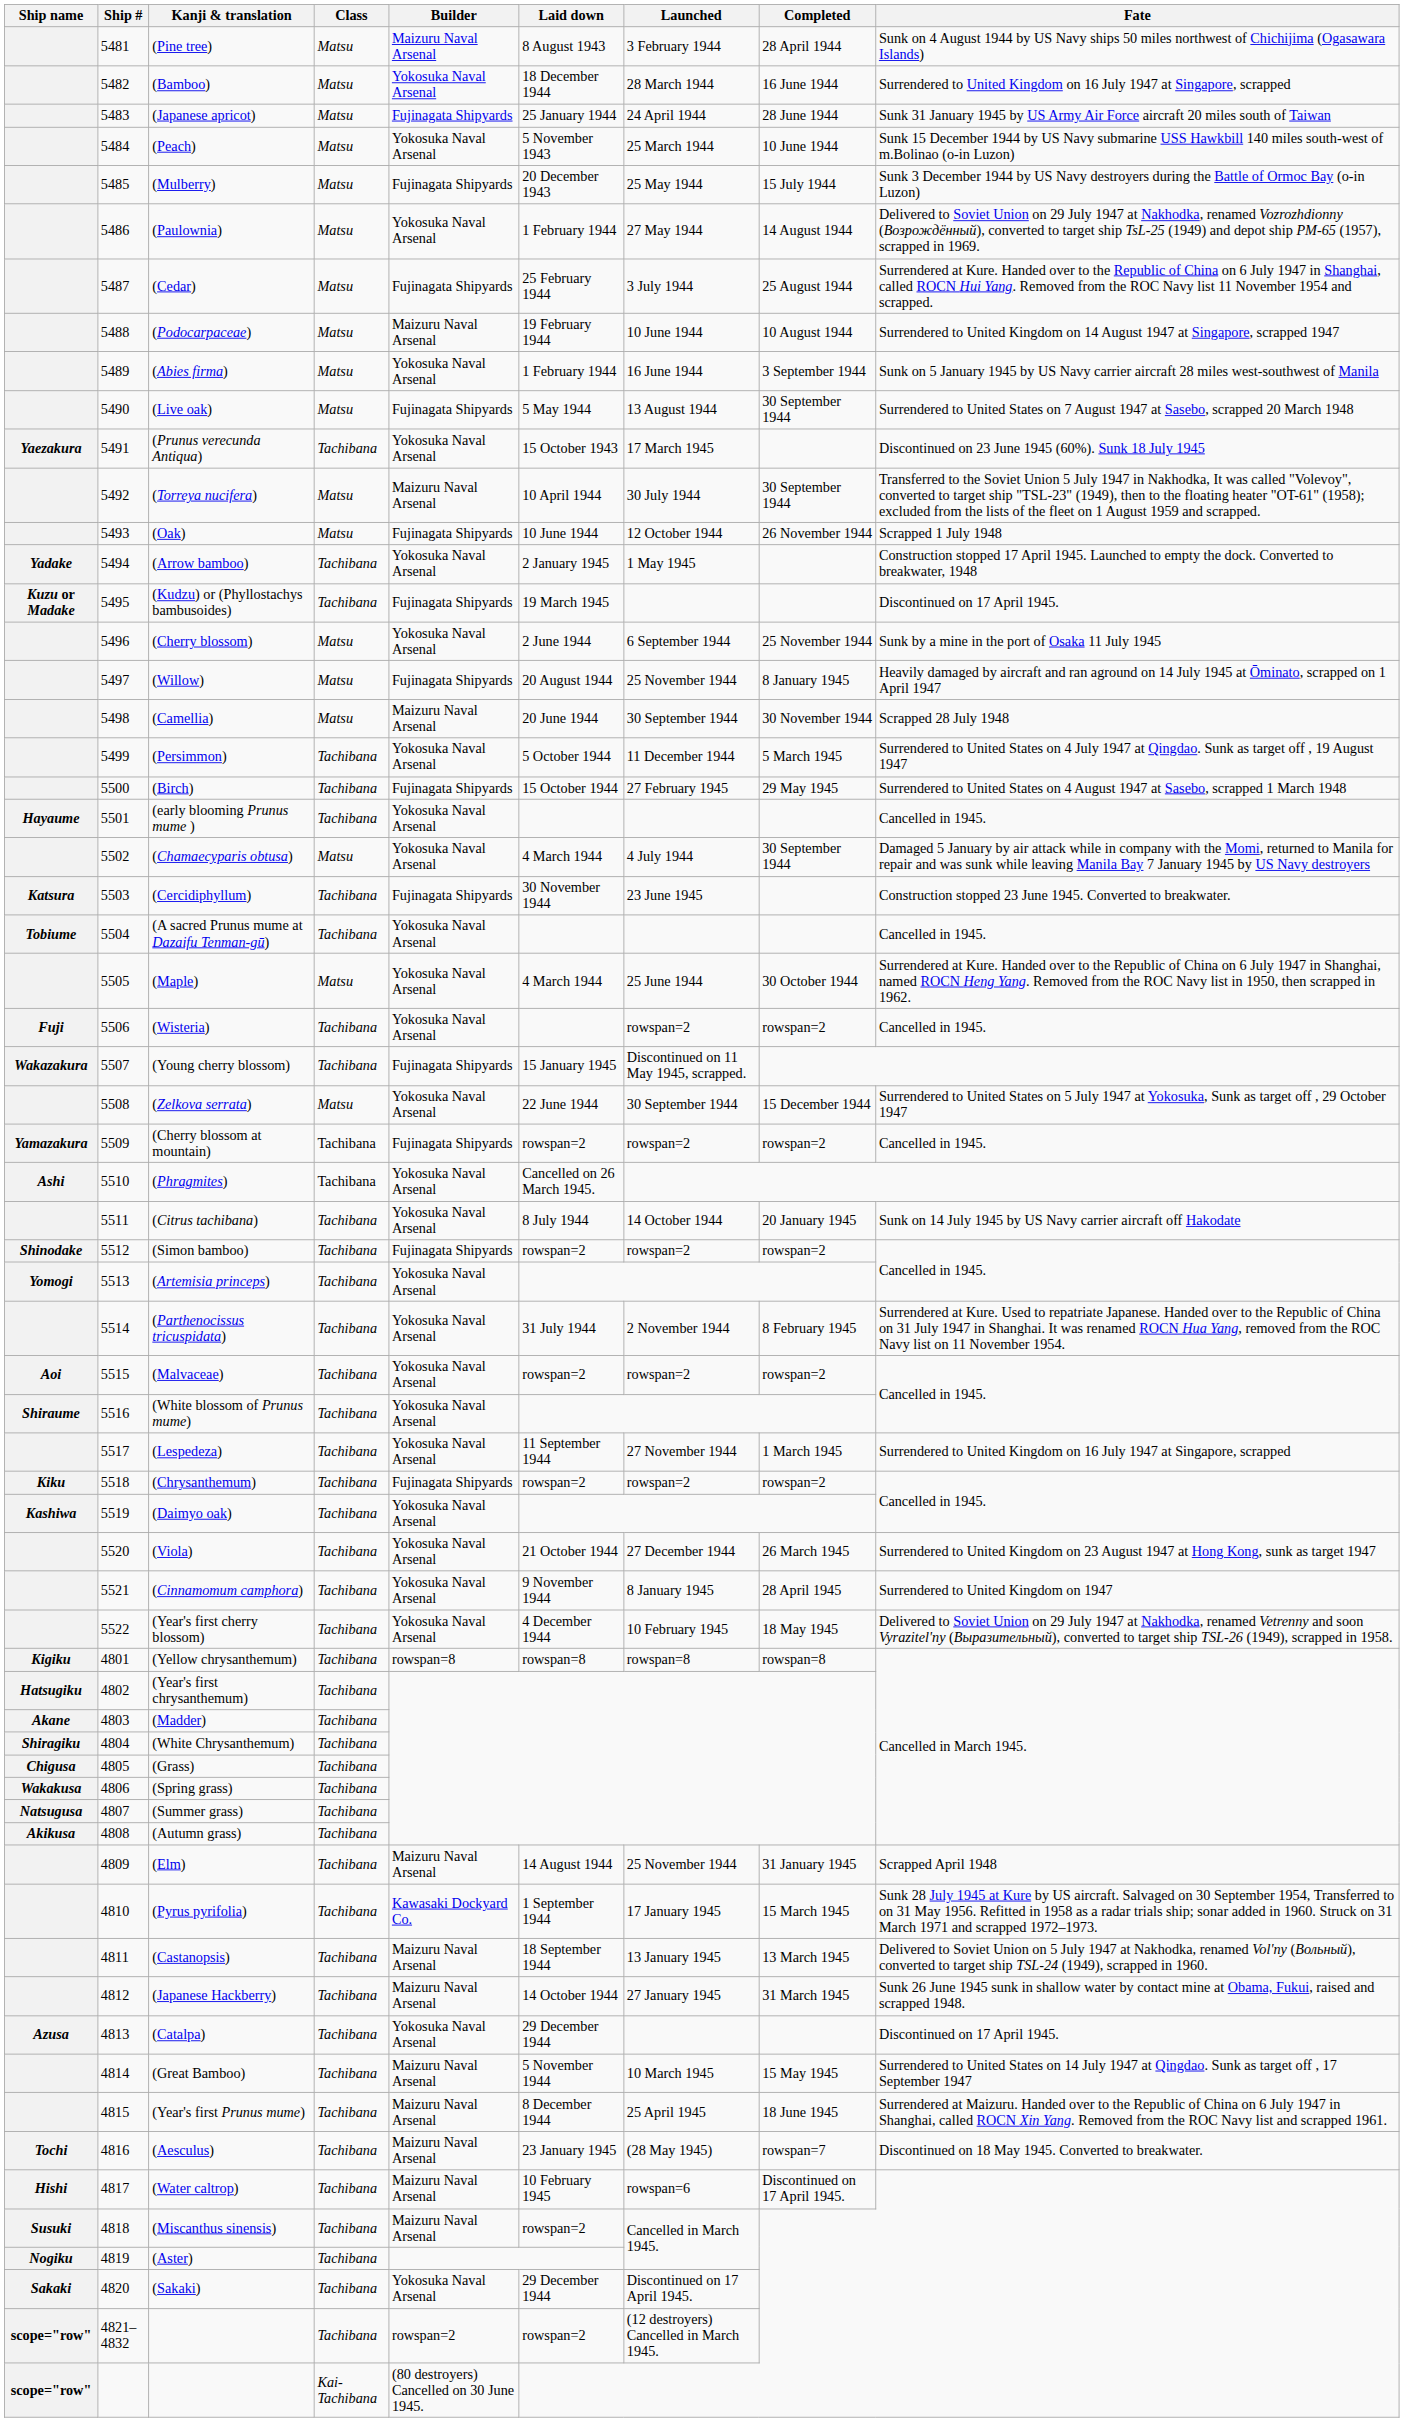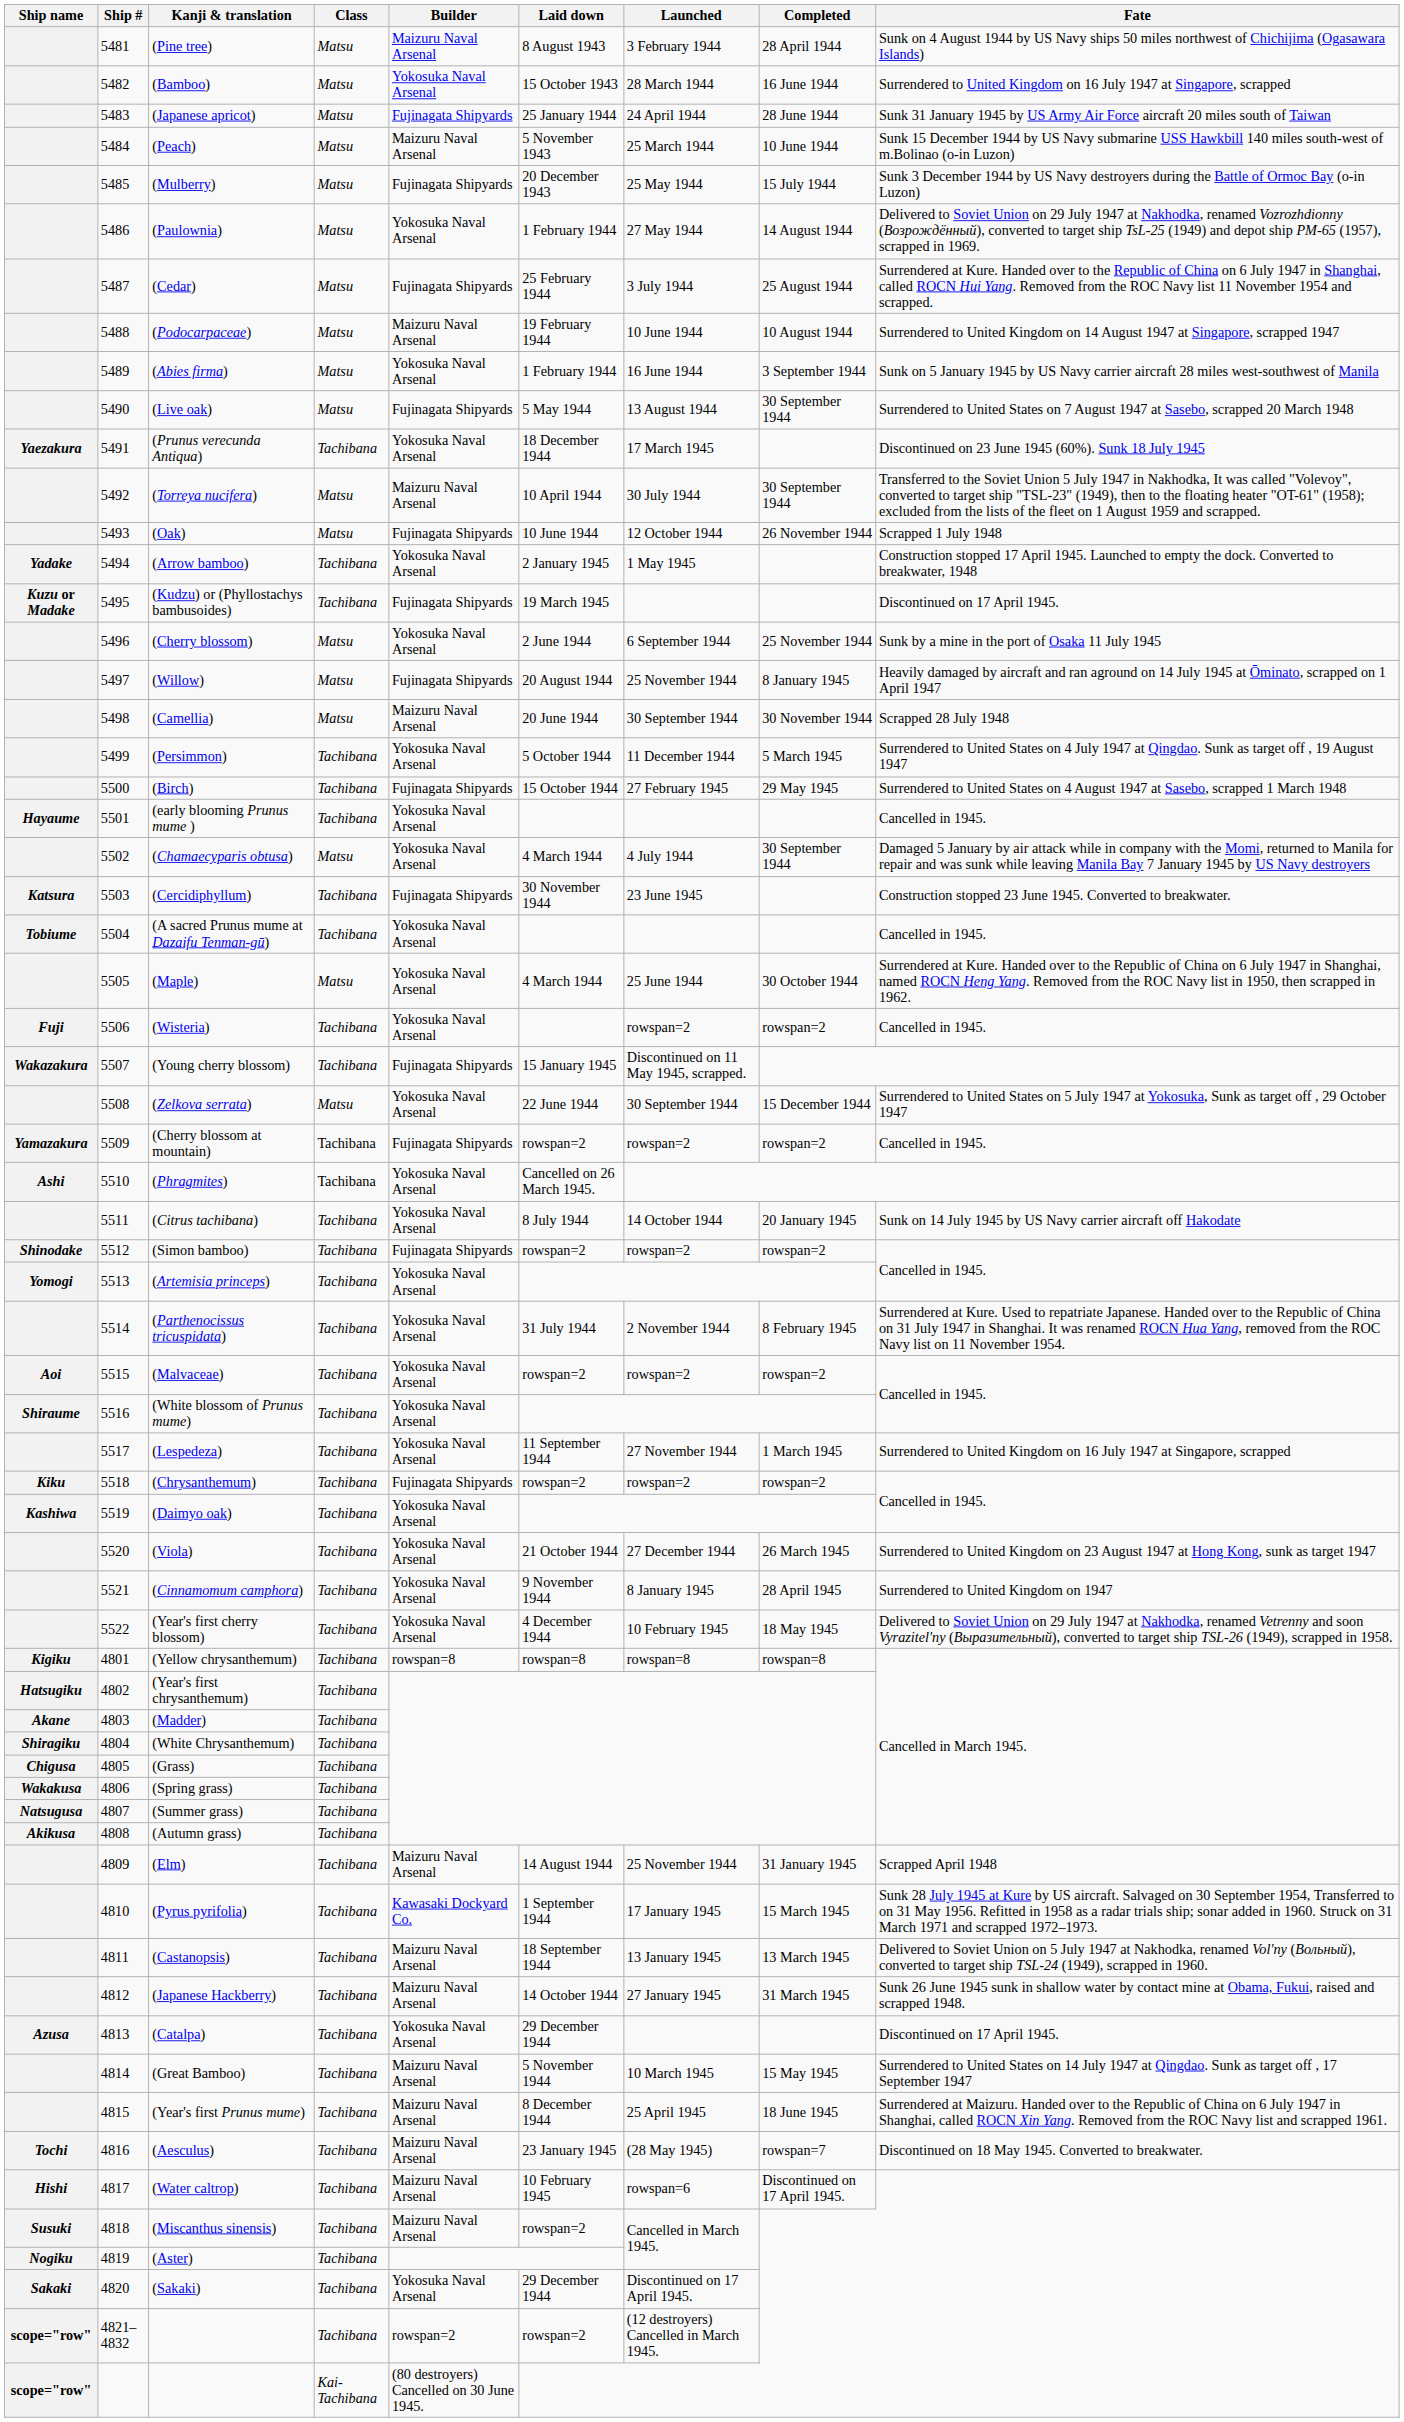(560, 84) 18 December 1944 -> (570, 84) 15 October 1943
(439, 146) Yokosuka Naval Arsenal -> (435, 146) Maizuru Naval Arsenal
(570, 448) 15 October 1943 -> (560, 448) 18 December 1944
